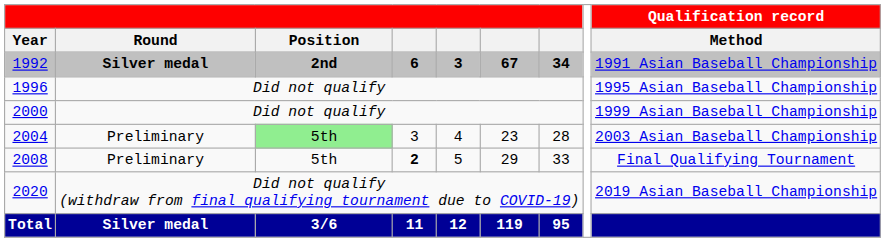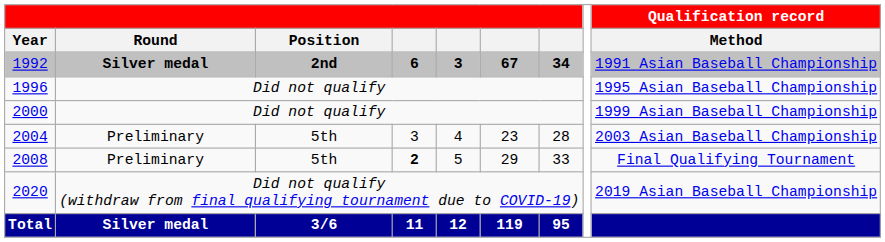(324, 136) lightgreen background -> (324, 136) no background
